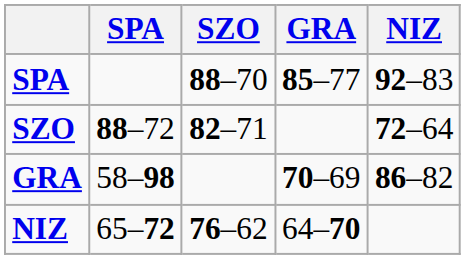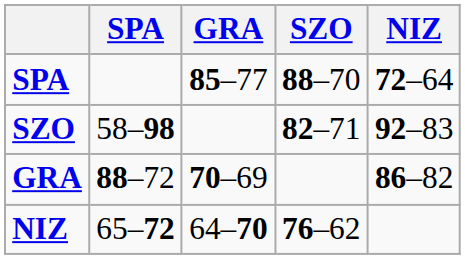columns swapped: (321, 29) <-> (228, 29)
(414, 79) 92–83 -> (414, 79) 72–64
(136, 128) 88–72 -> (136, 128) 58–98
(414, 128) 72–64 -> (414, 128) 92–83
(136, 178) 58–98 -> (136, 178) 88–72
